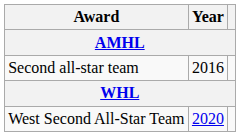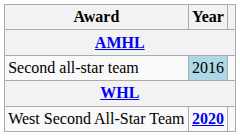(208, 67) no background -> (208, 67) lightblue background
(208, 118) normal -> (208, 118) bold
